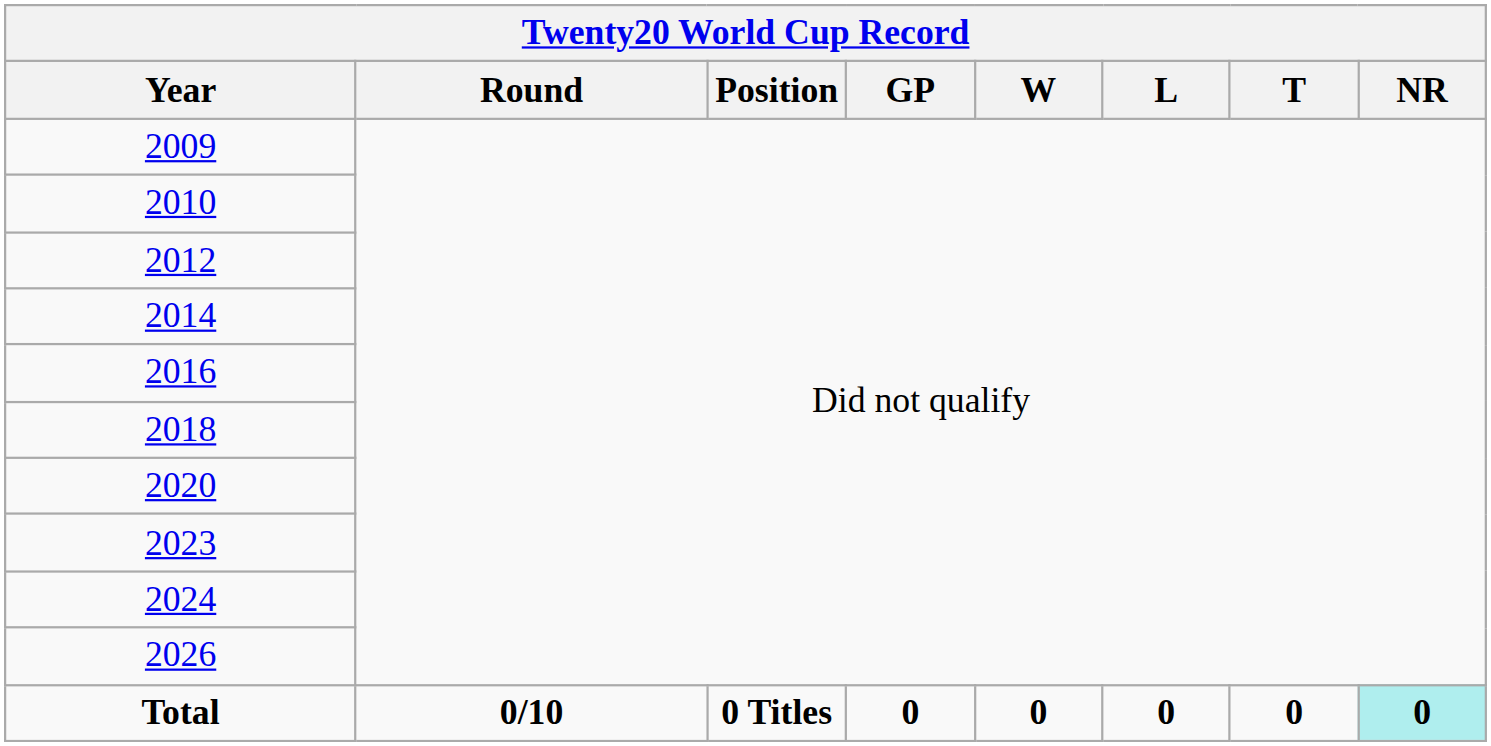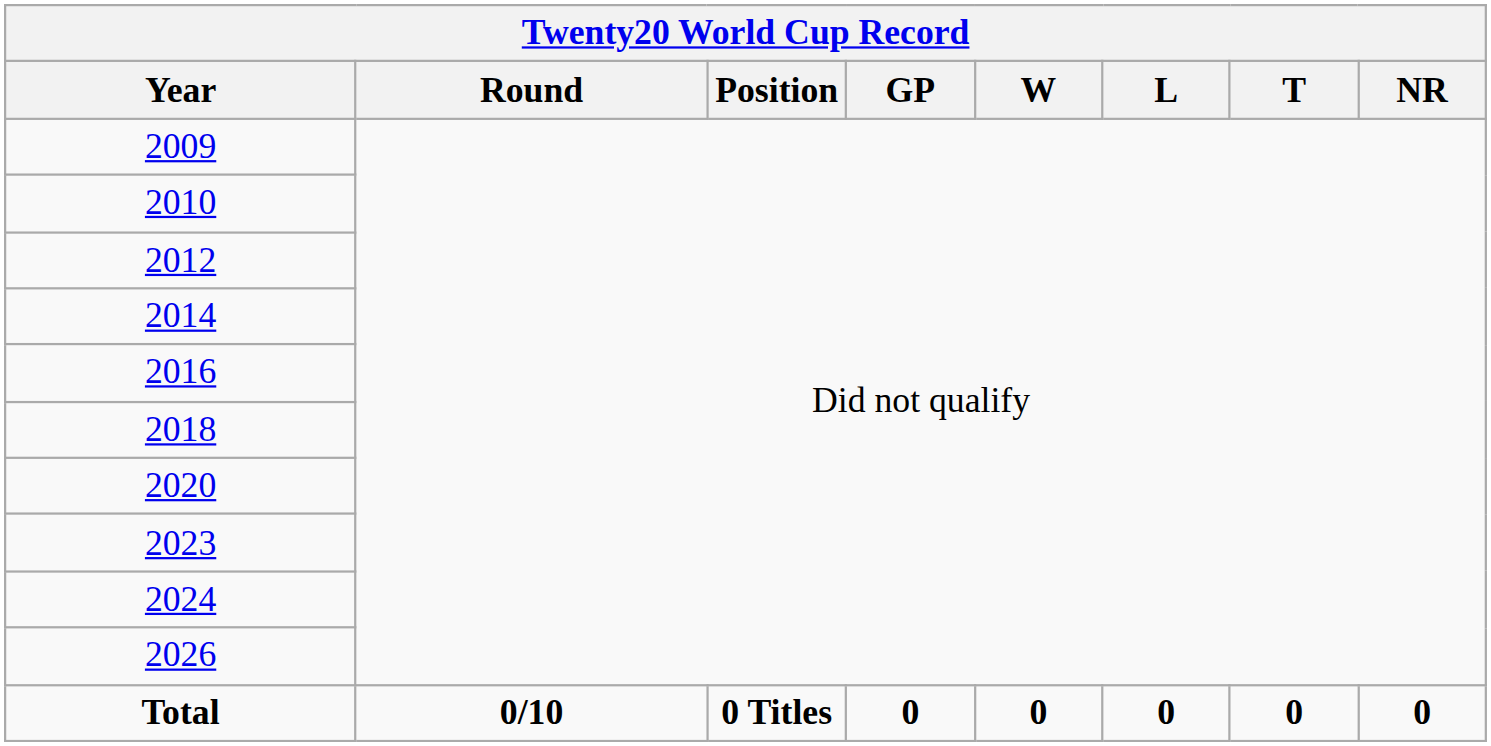(1422, 711) paleturquoise background -> (1422, 711) no background
